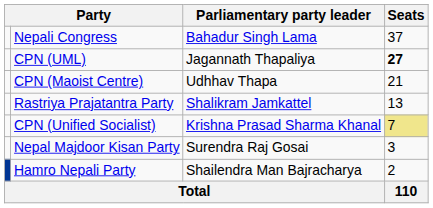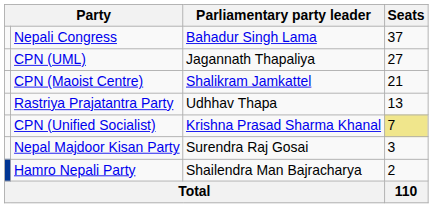(395, 59) bold -> (395, 59) normal
(232, 81) Udhhav Thapa -> (249, 81) Shalikram Jamkattel
(249, 103) Shalikram Jamkattel -> (232, 103) Udhhav Thapa
